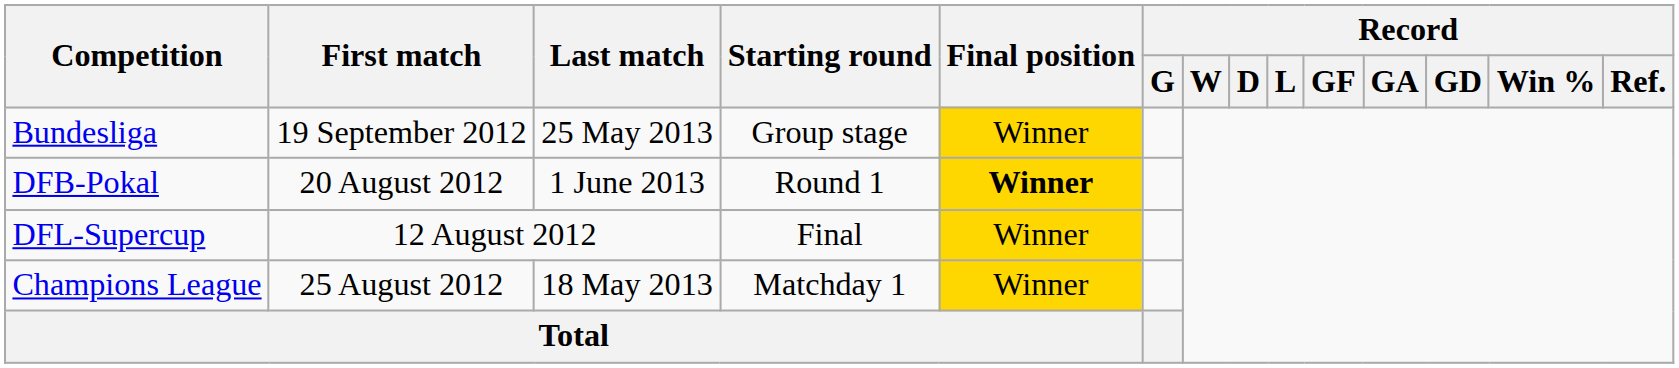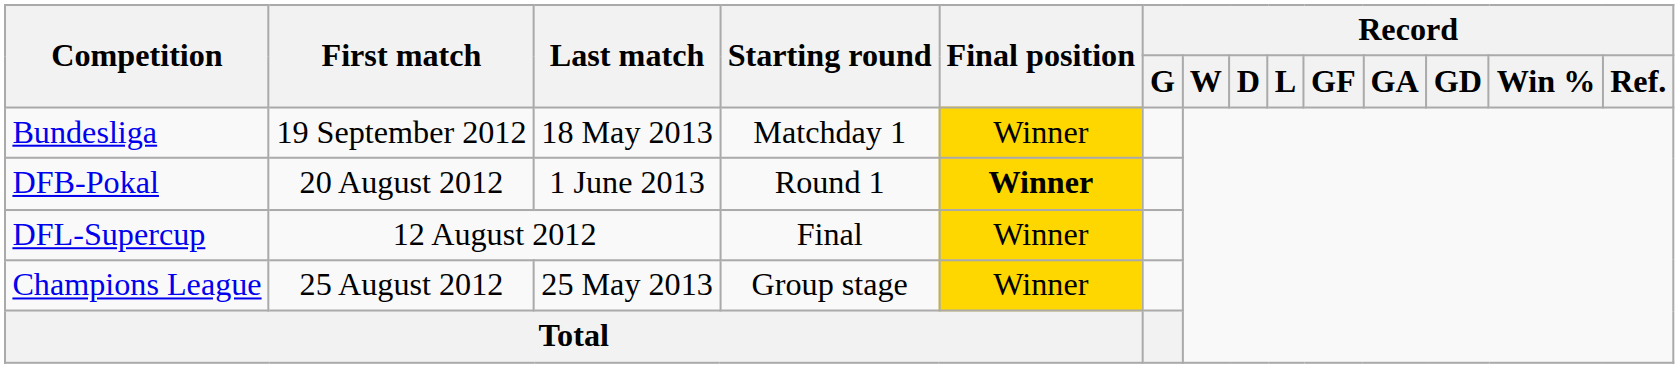(627, 132) 25 May 2013 -> (627, 132) 18 May 2013
(830, 132) Group stage -> (830, 132) Matchday 1
(627, 285) 18 May 2013 -> (627, 285) 25 May 2013
(830, 285) Matchday 1 -> (830, 285) Group stage
